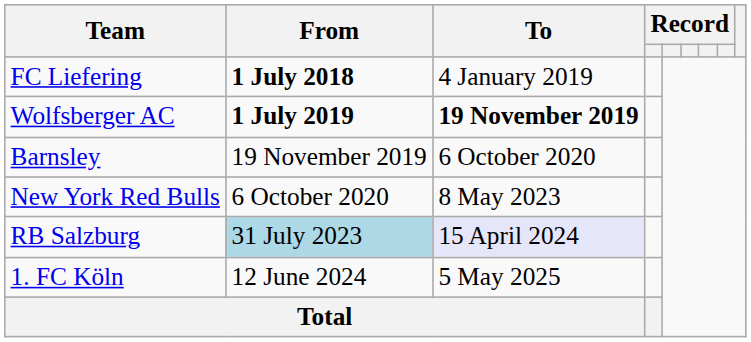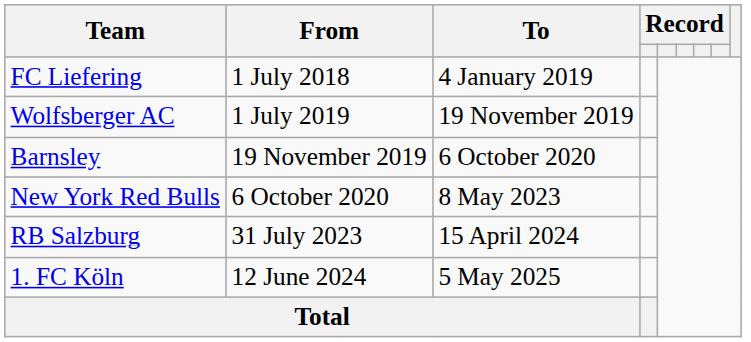(293, 76) bold -> (291, 76) normal
(293, 116) bold -> (291, 116) normal
(539, 116) bold -> (536, 116) normal
(297, 236) lightblue background -> (297, 236) no background
(509, 236) lavender background -> (509, 236) no background
